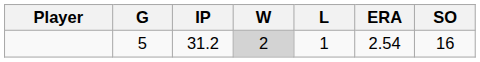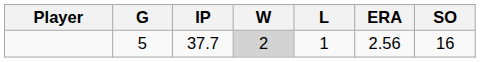(203, 43) 31.2 -> (203, 43) 37.7
(385, 43) 2.54 -> (385, 43) 2.56
